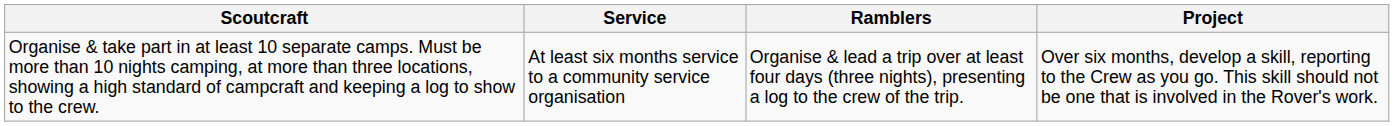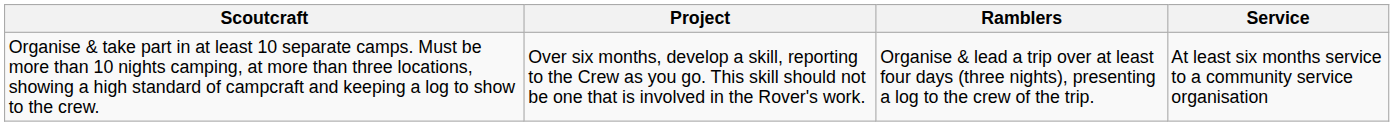columns swapped: (635, 18) <-> (1213, 18)
